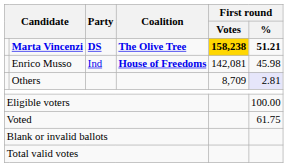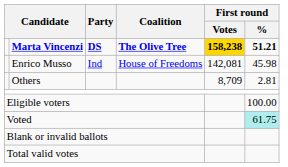(162, 64) bold -> (160, 64) normal
(271, 81) lavender background -> (267, 81) no background
(268, 119) no background -> (264, 119) paleturquoise background
